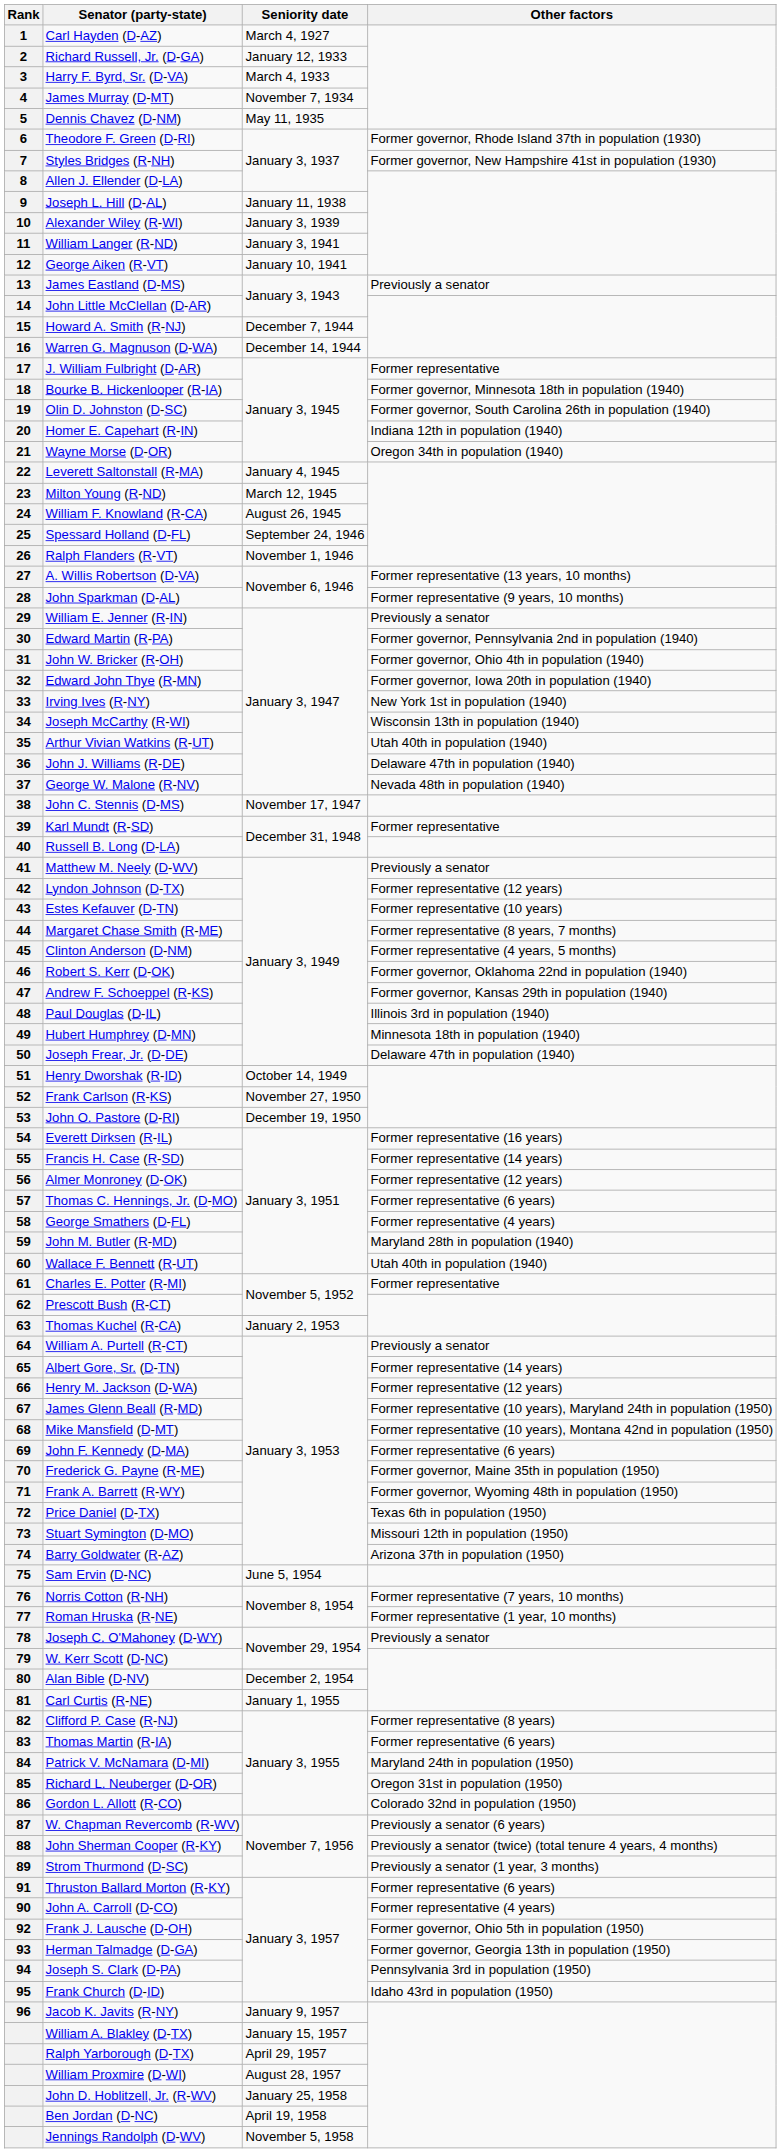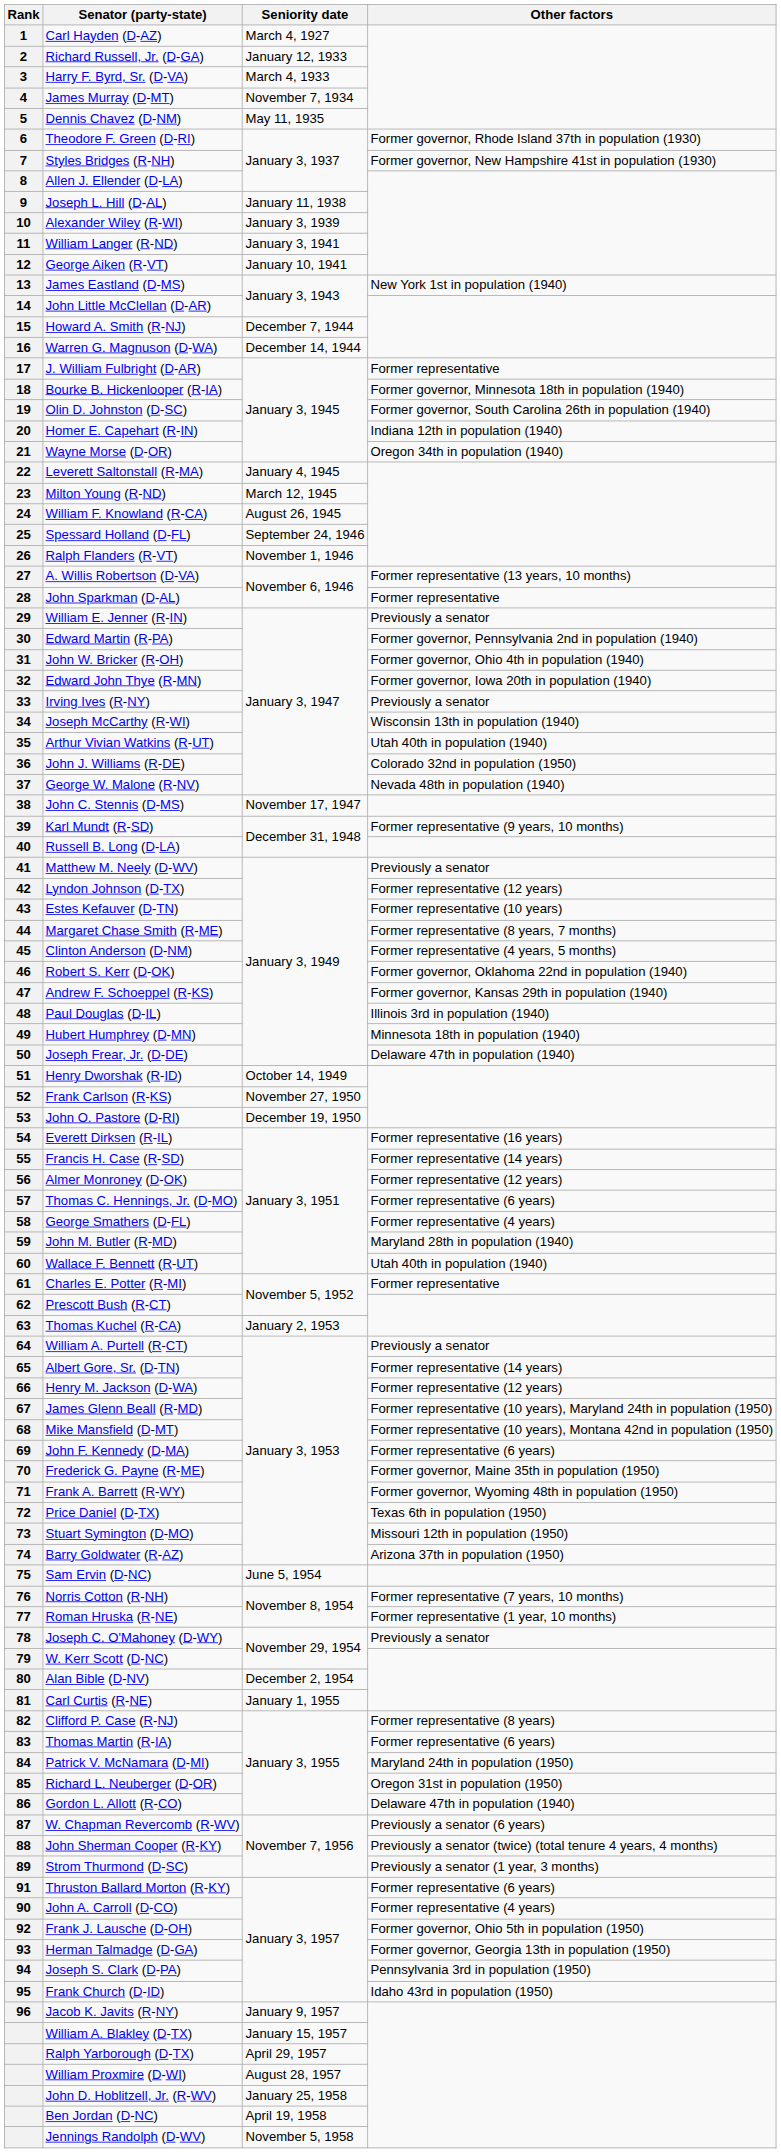(430, 285) Previously a senator -> (469, 285) New York 1st in population (1940)
(497, 597) Former representative (9 years, 10 months) -> (435, 597) Former representative
(469, 701) New York 1st in population (1940) -> (430, 701) Previously a senator
(473, 763) Delaware 47th in population (1940) -> (473, 763) Colorado 32nd in population (1950)
(435, 826) Former representative -> (497, 826) Former representative (9 years, 10 months)
(473, 1804) Colorado 32nd in population (1950) -> (473, 1804) Delaware 47th in population (1940)
